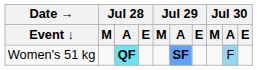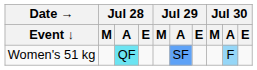(127, 55) bold -> (127, 55) normal
(181, 55) bold -> (181, 55) normal
